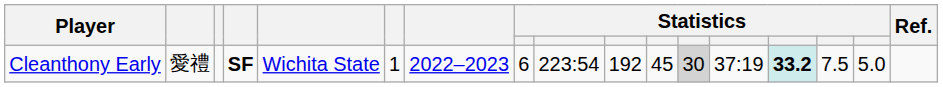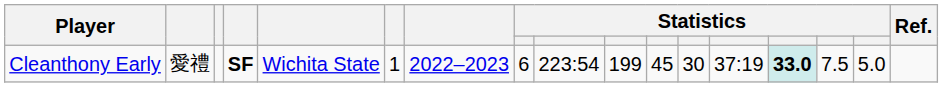(625, 64) 192 -> (625, 64) 199
(694, 64) lightgrey background -> (694, 64) no background
(792, 64) 33.2 -> (792, 64) 33.0
